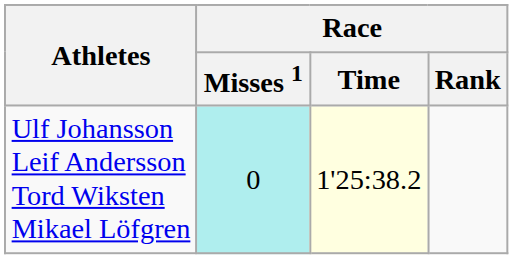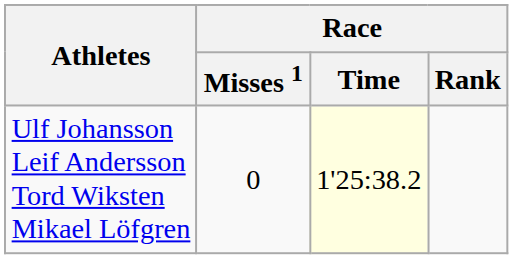(253, 179) paleturquoise background -> (253, 179) no background
